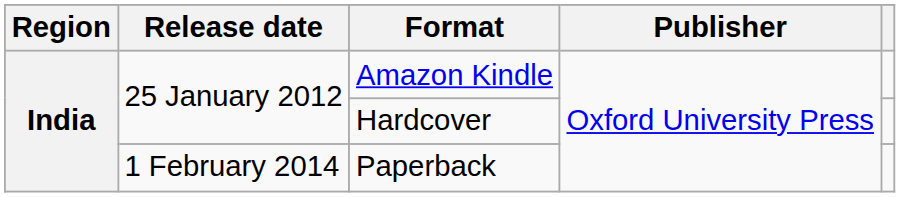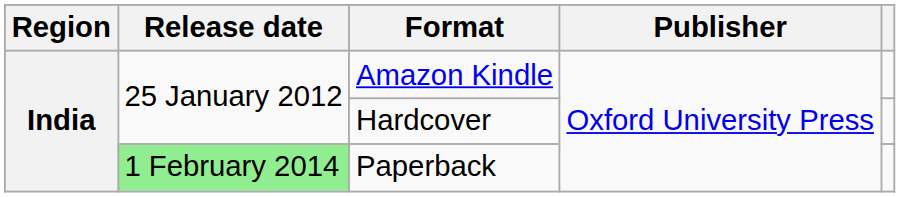(232, 167) no background -> (232, 167) lightgreen background
